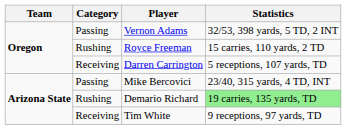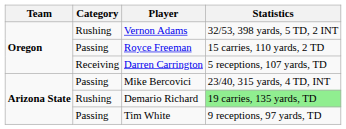(92, 30) Passing -> (93, 30) Rushing
(93, 47) Rushing -> (92, 47) Passing
(97, 115) Receiving -> (92, 115) Passing
